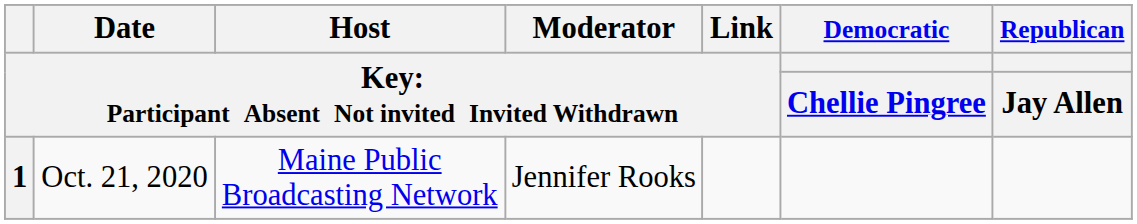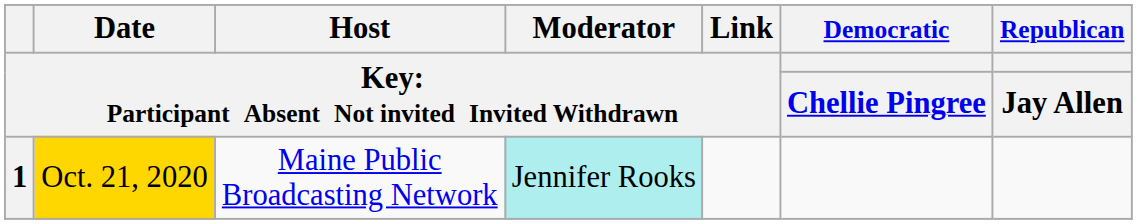(125, 177) no background -> (125, 177) gold background
(604, 177) no background -> (604, 177) paleturquoise background
